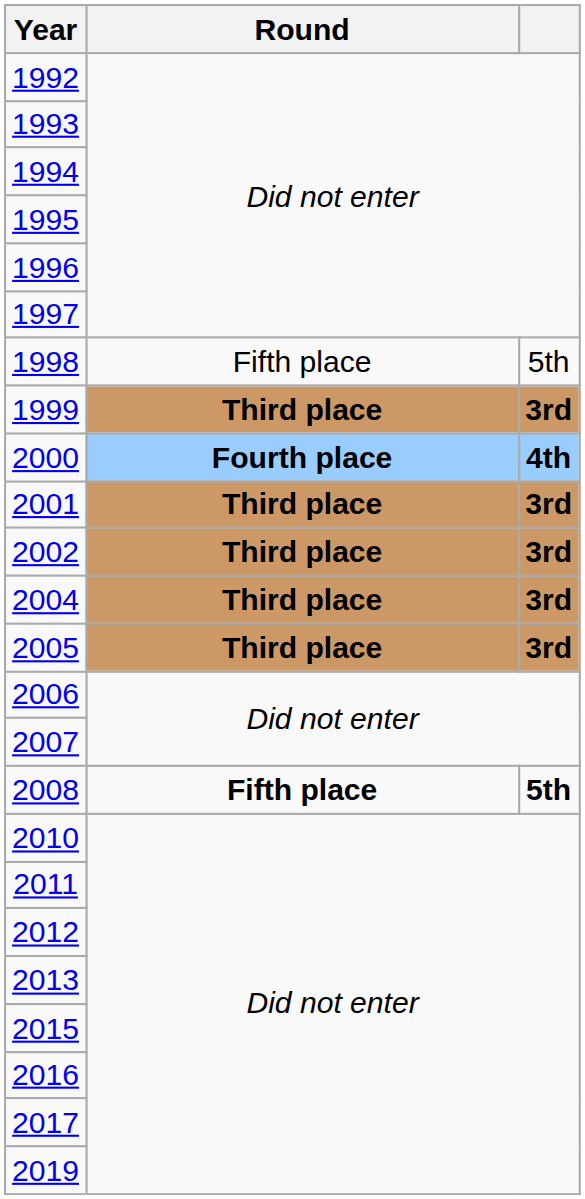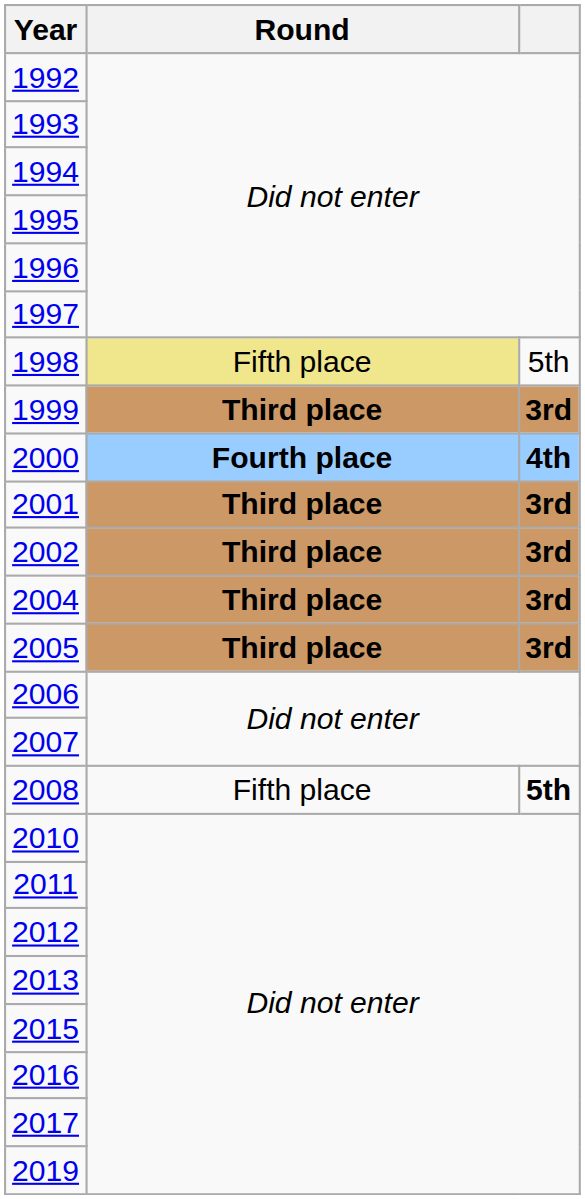(302, 362) no background -> (302, 362) khaki background
(302, 790) bold -> (302, 790) normal
